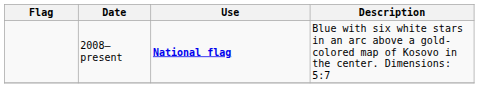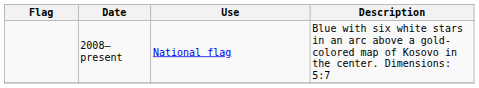(192, 52) bold -> (192, 52) normal
